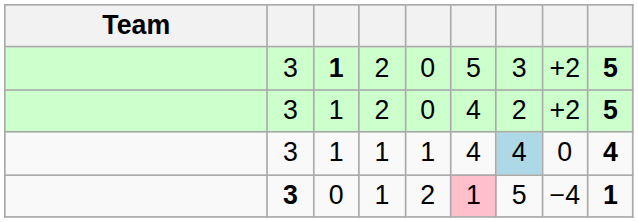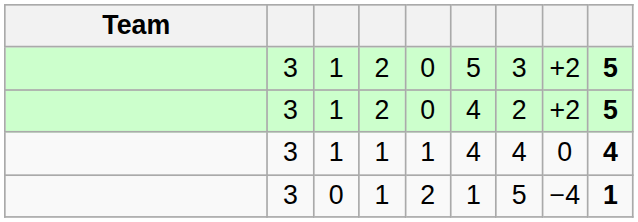(336, 68) bold -> (336, 68) normal
(519, 152) lightblue background -> (519, 152) no background
(291, 195) bold -> (291, 195) normal
(473, 195) pink background -> (473, 195) no background
